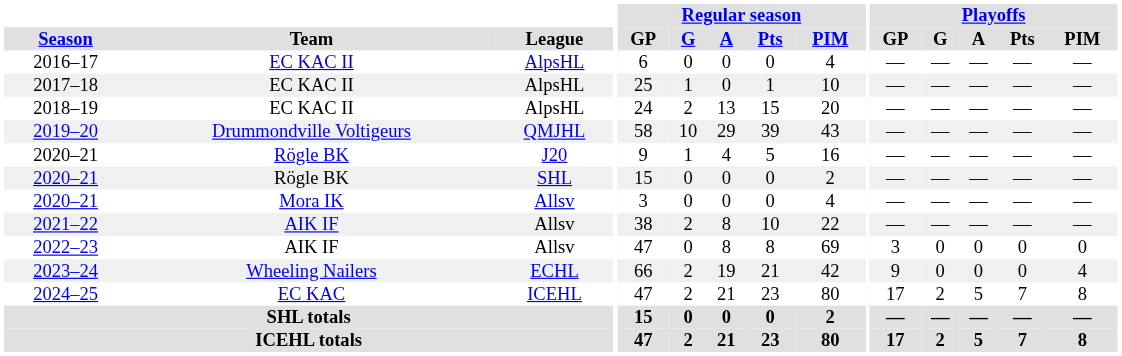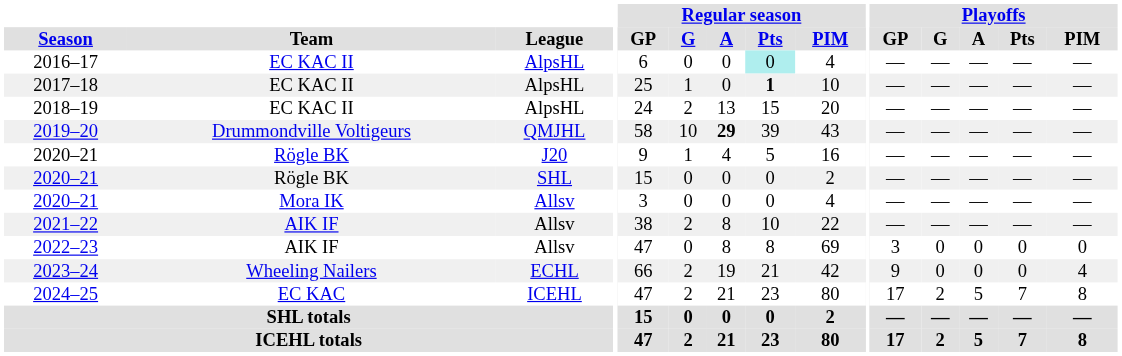(770, 61) no background -> (770, 61) paleturquoise background
(770, 85) normal -> (770, 85) bold
(726, 131) normal -> (726, 131) bold
